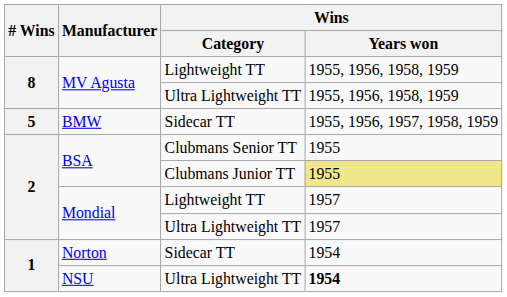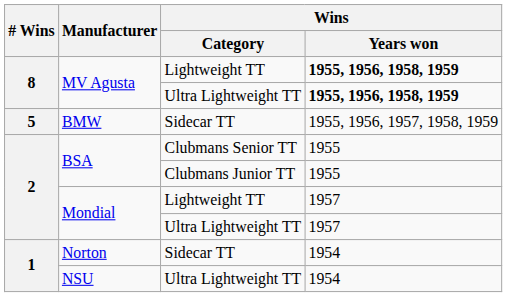(384, 69) normal -> (384, 69) bold
(384, 95) normal -> (384, 95) bold
(324, 174) khaki background -> (324, 174) no background
(324, 278) bold -> (324, 278) normal
